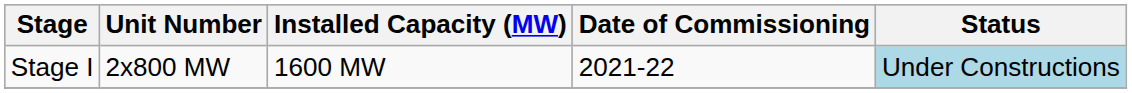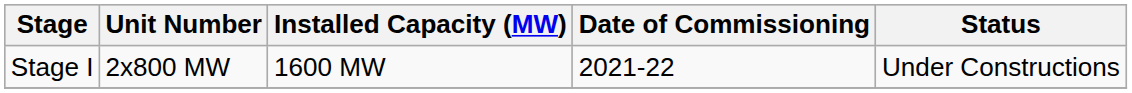(1001, 66) lightblue background -> (1001, 66) no background
